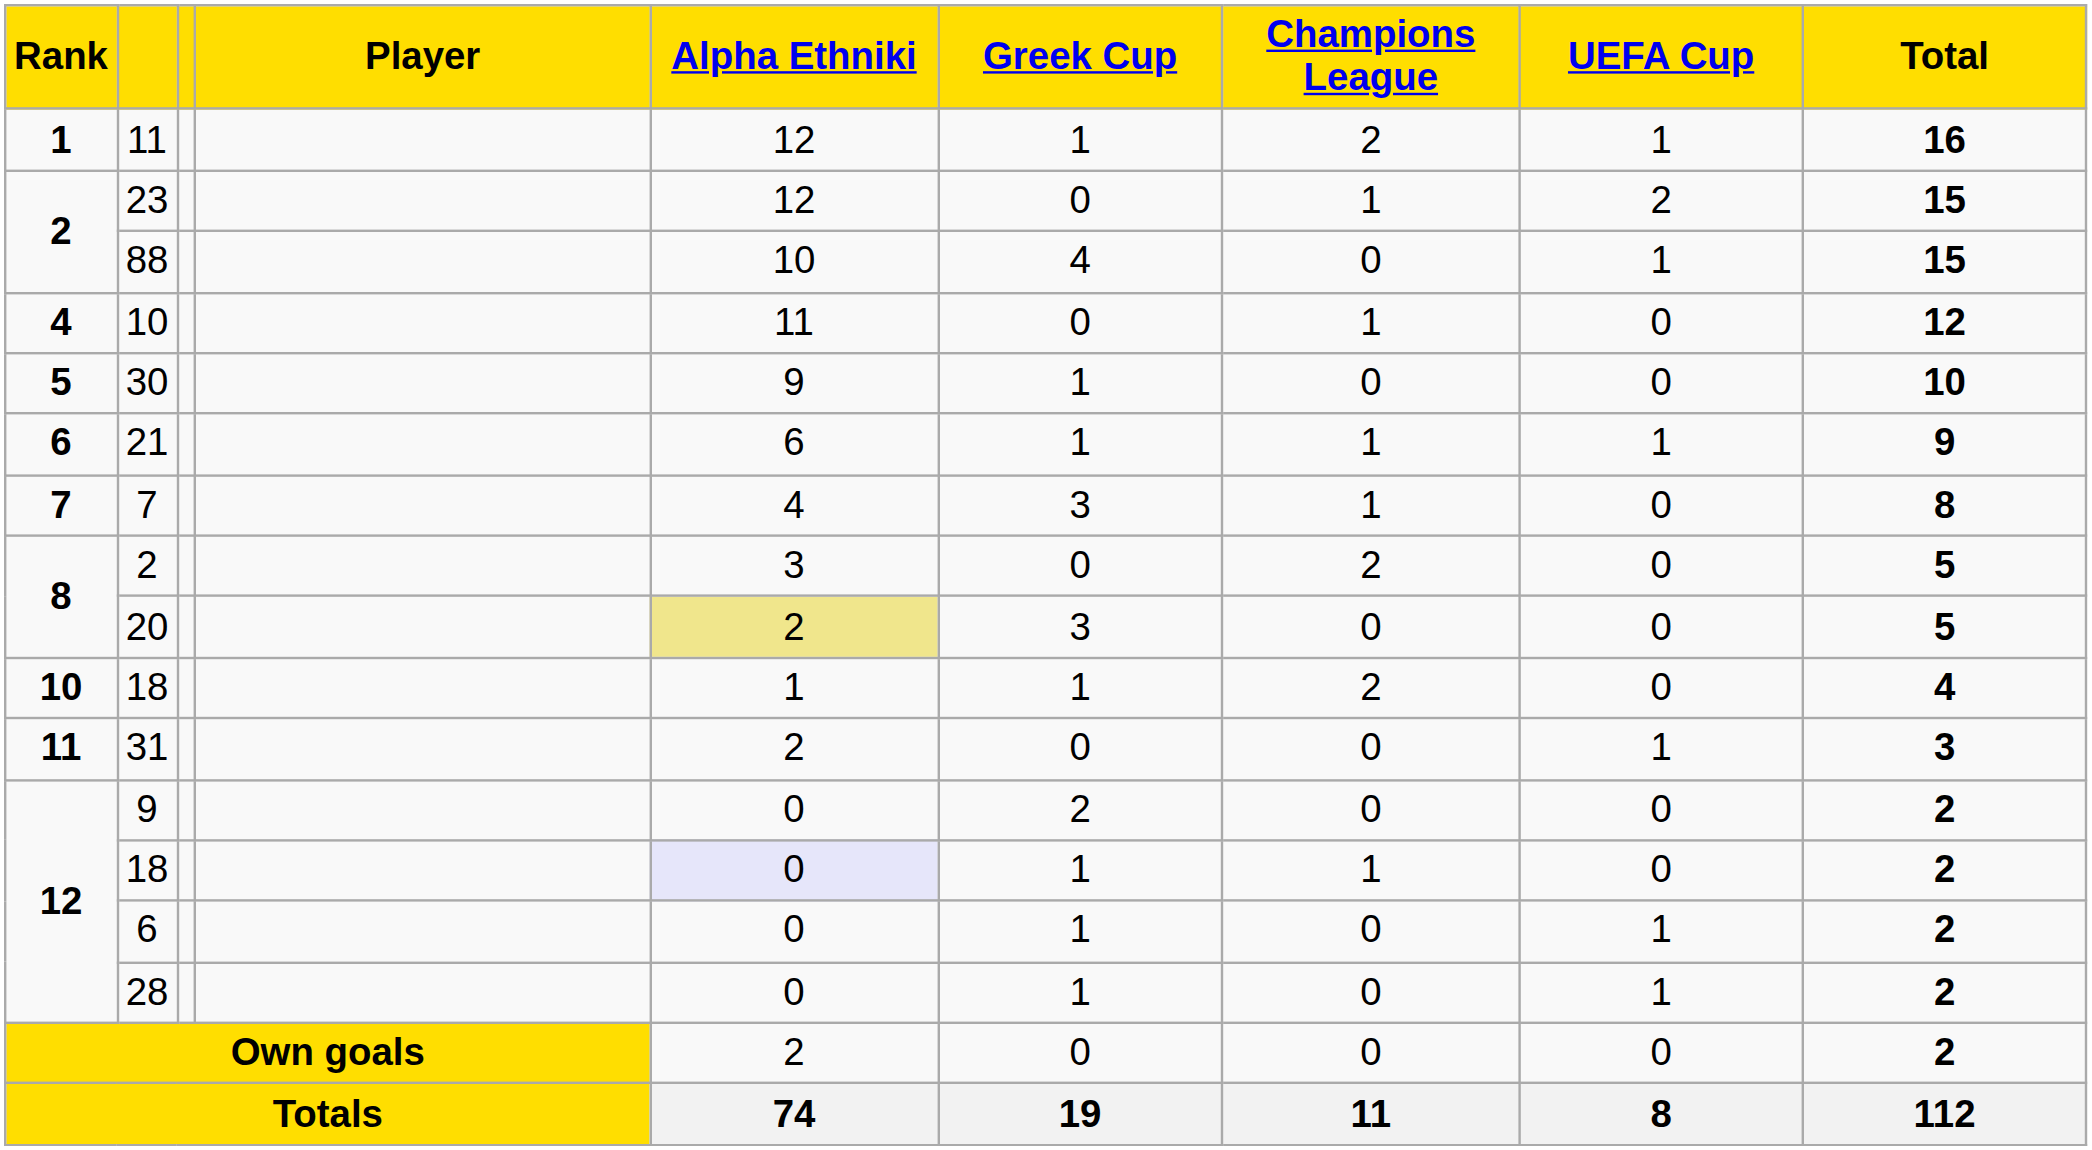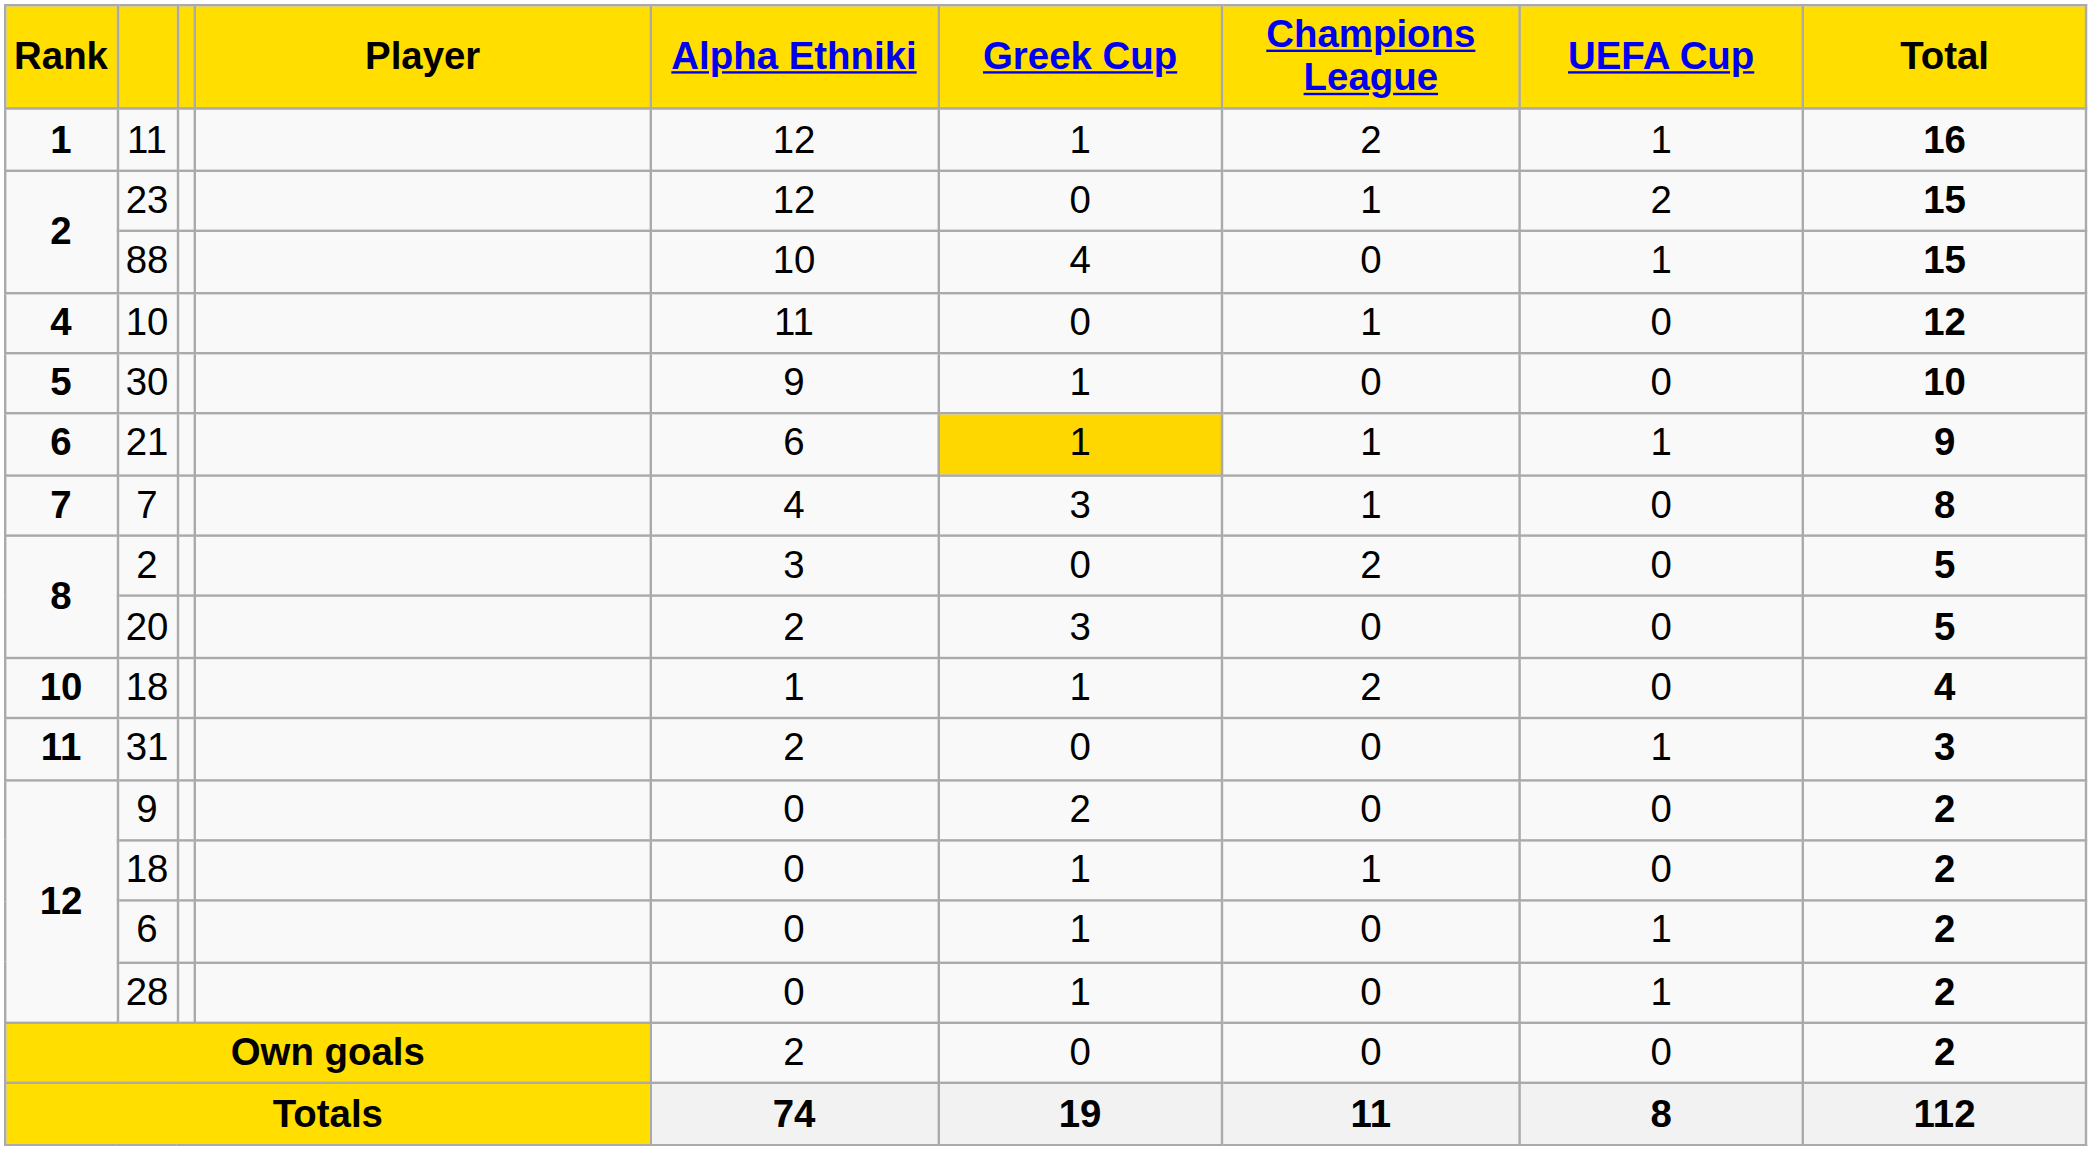(1080, 443) no background -> (1080, 443) gold background
(794, 626) khaki background -> (794, 626) no background
(794, 869) lavender background -> (794, 869) no background
